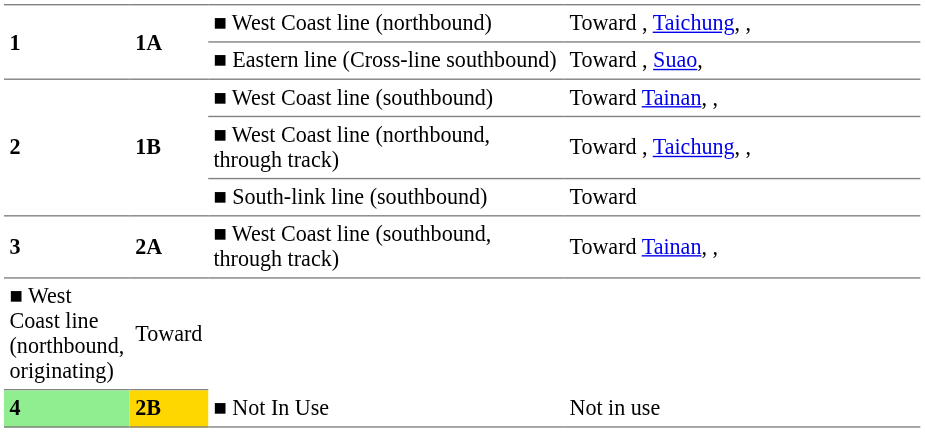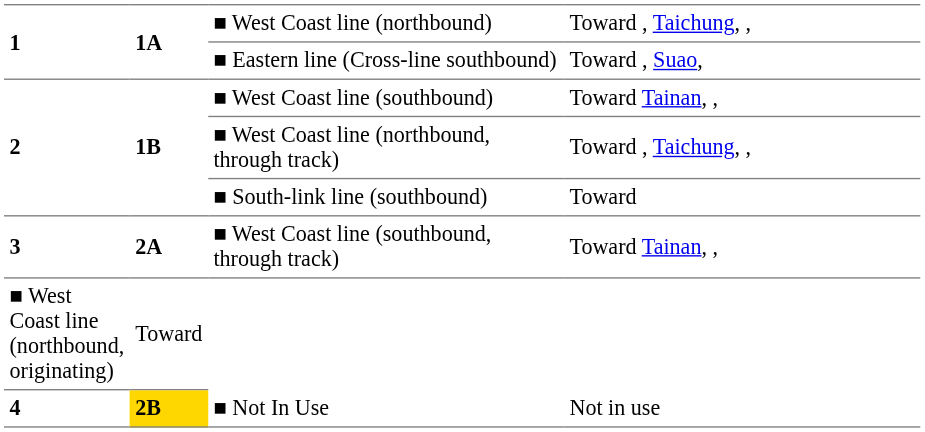(15, 408) lightgreen background -> (15, 408) no background
